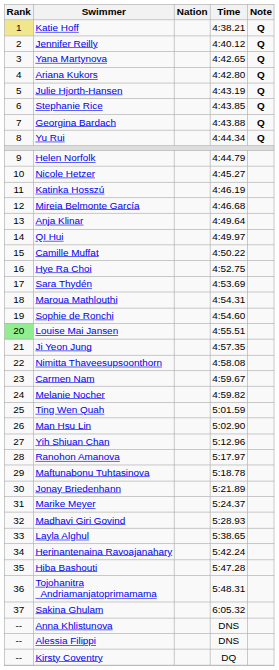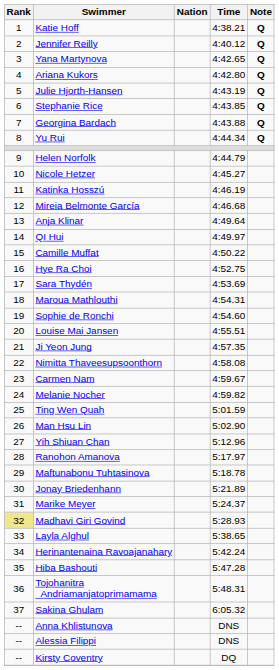(19, 28) khaki background -> (19, 28) no background
(19, 331) lightgreen background -> (19, 331) no background
(19, 520) no background -> (19, 520) khaki background
